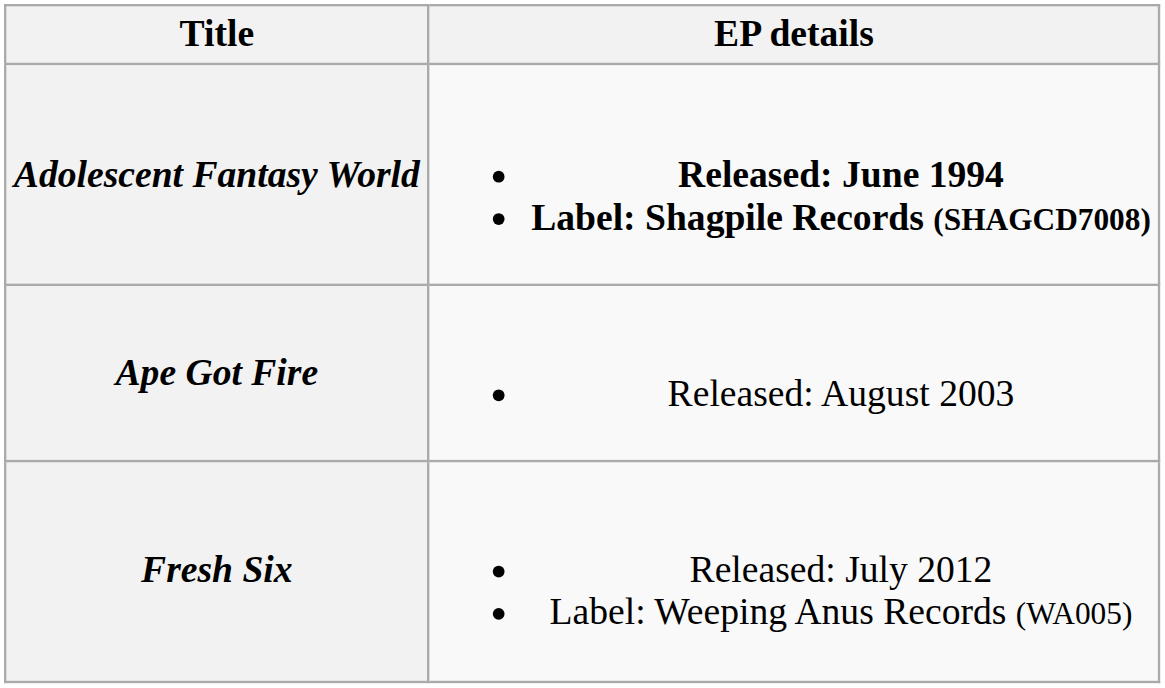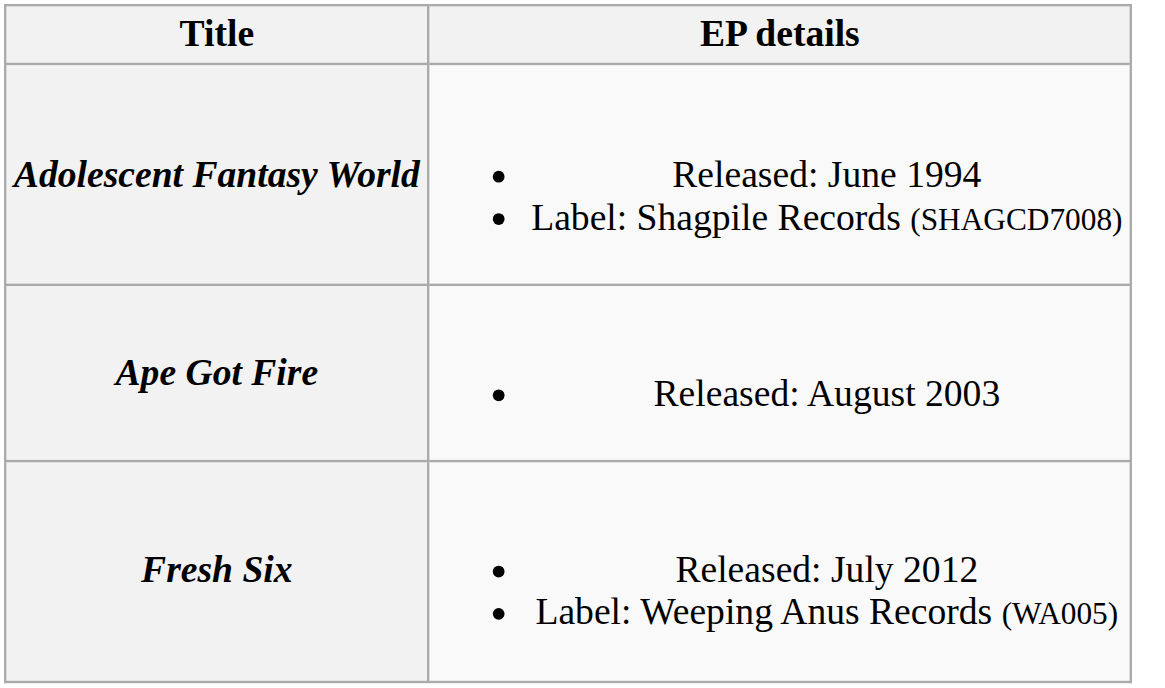(794, 196) bold -> (780, 196) normal
